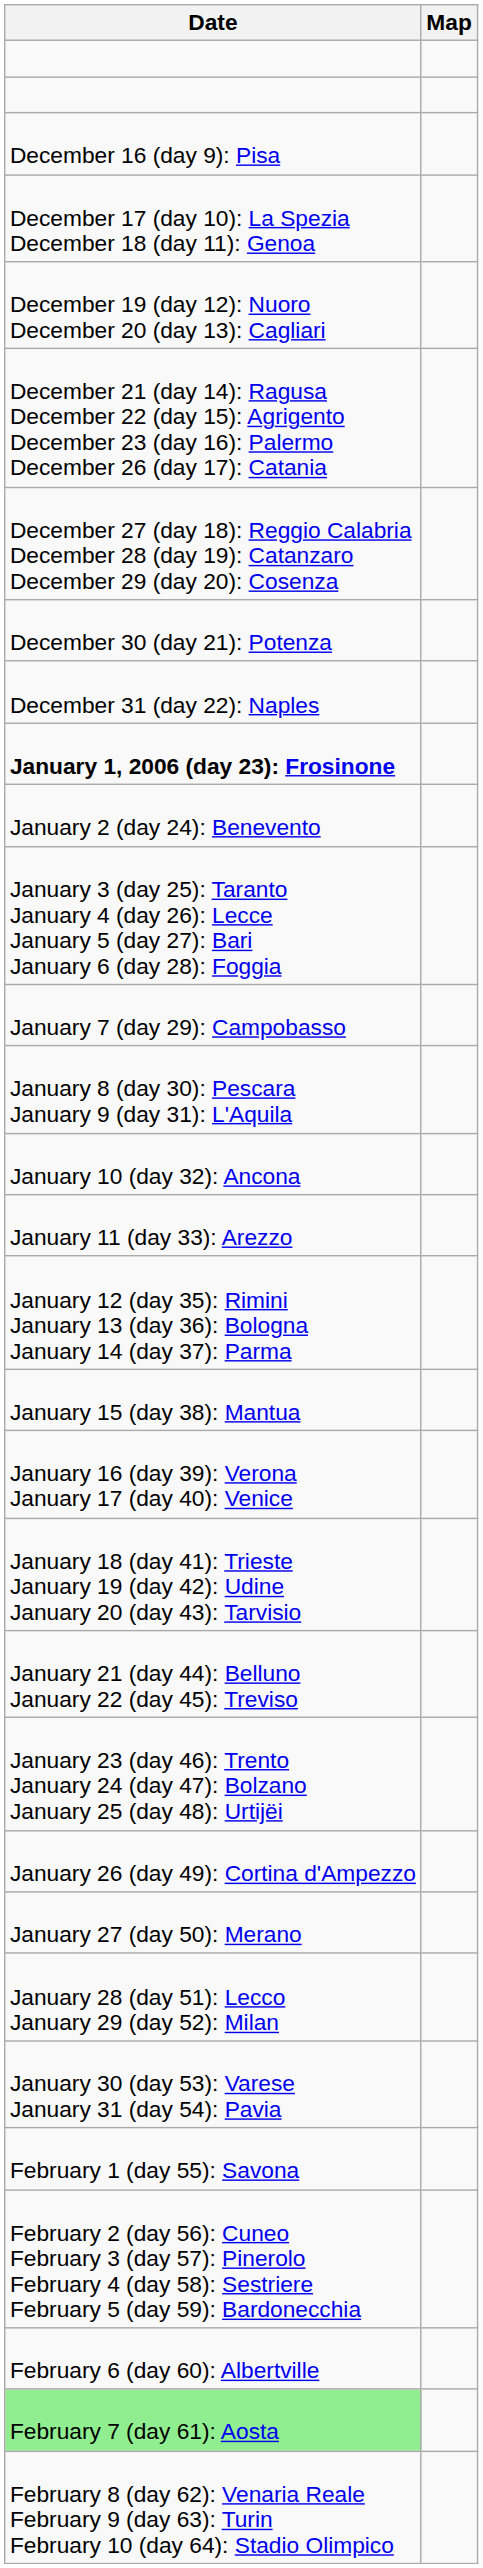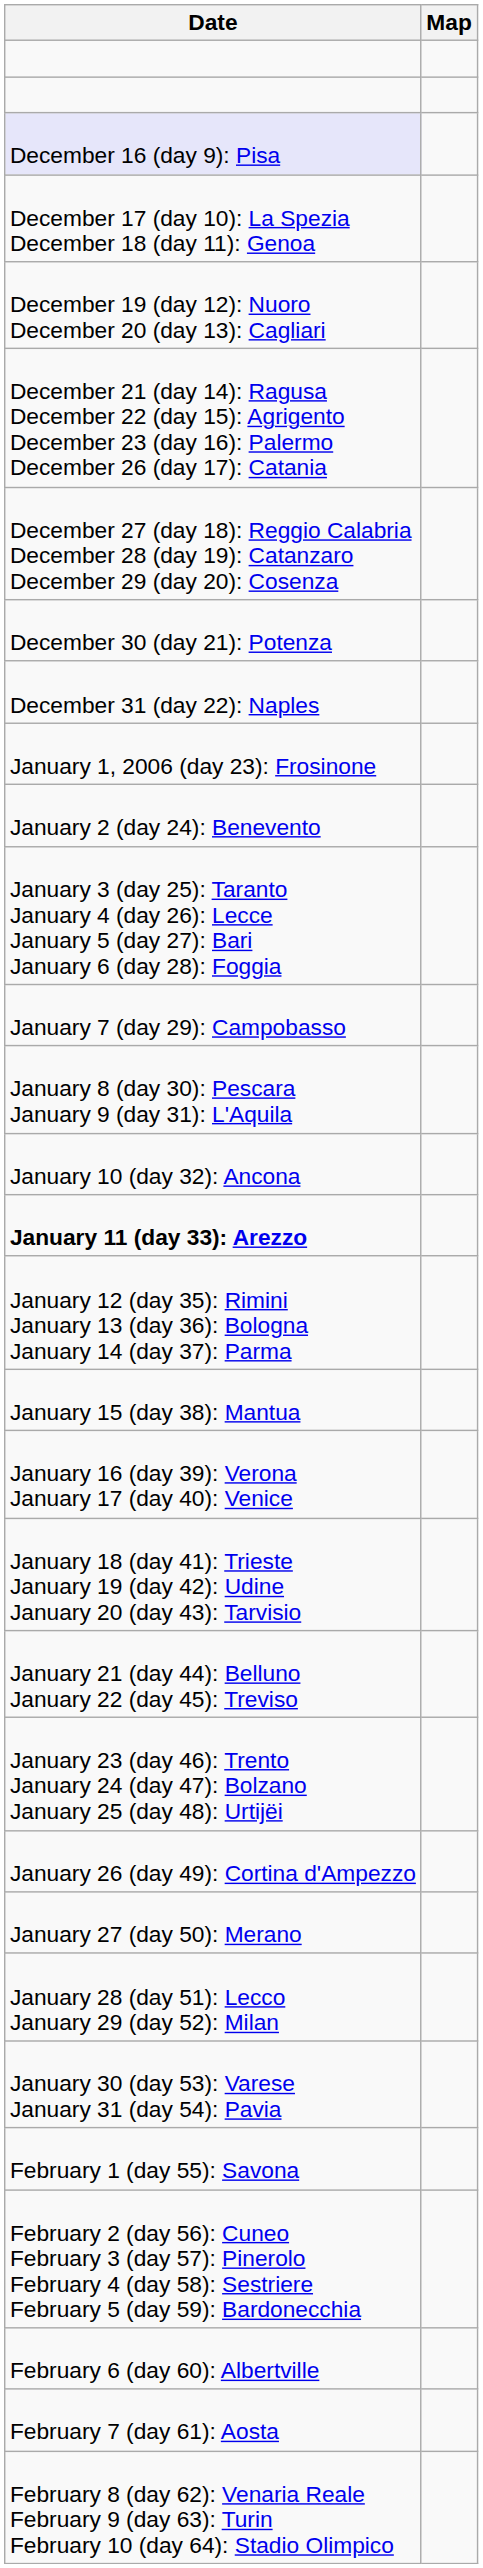(145, 156) no background -> (145, 156) lavender background
(203, 766) bold -> (193, 766) normal
(151, 1238) normal -> (159, 1238) bold
(144, 2432) lightgreen background -> (144, 2432) no background
